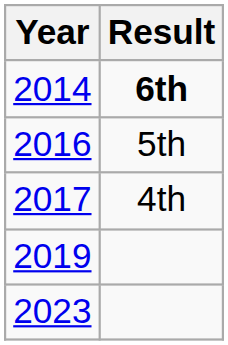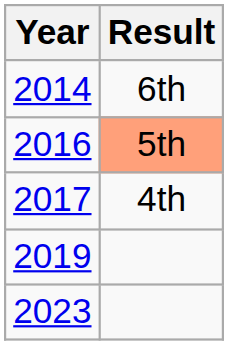(162, 88) bold -> (162, 88) normal
(162, 144) no background -> (162, 144) lightsalmon background
